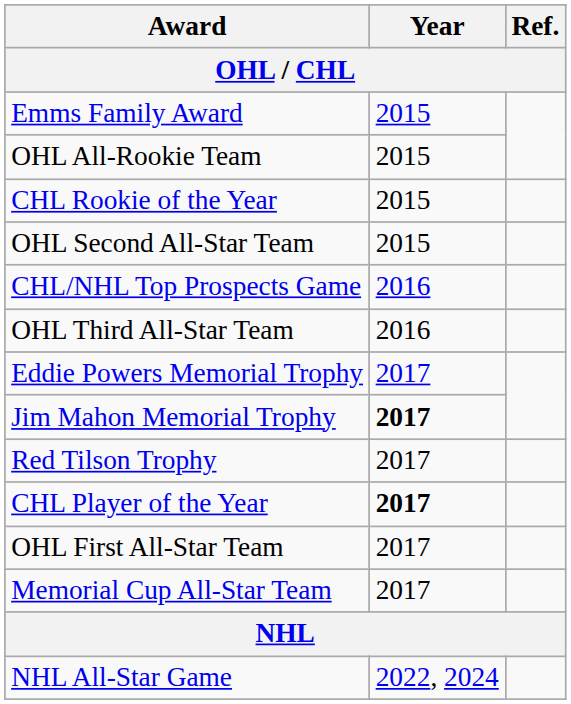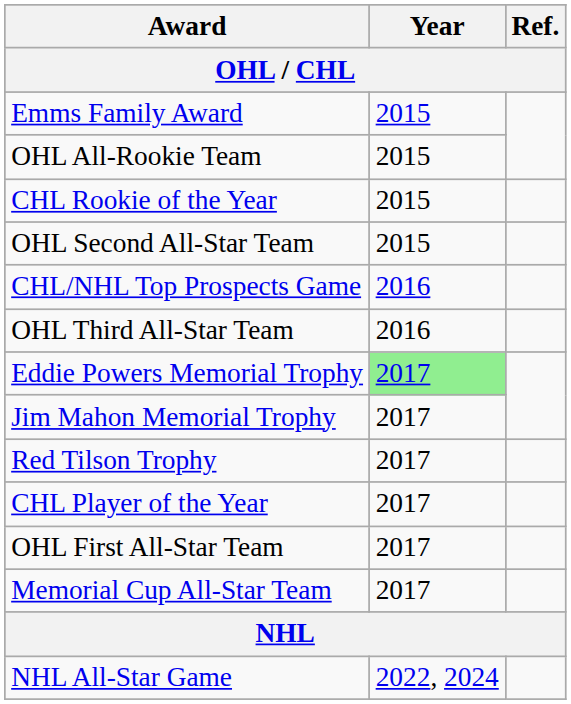(403, 373) no background -> (403, 373) lightgreen background
(403, 416) bold -> (403, 416) normal
(403, 503) bold -> (403, 503) normal
